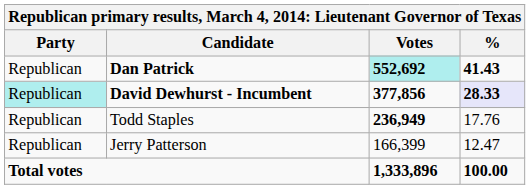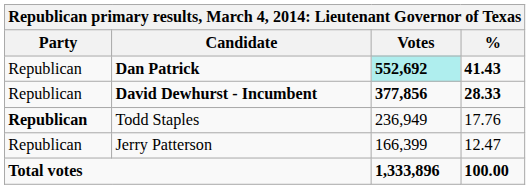(45, 94) paleturquoise background -> (45, 94) no background
(482, 94) lavender background -> (483, 94) no background
(45, 119) normal -> (48, 119) bold
(399, 119) bold -> (401, 119) normal
